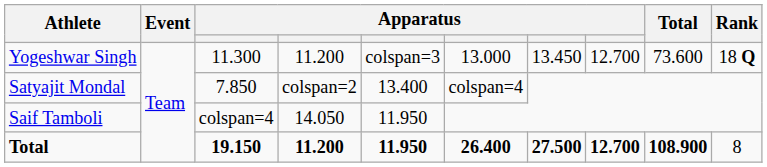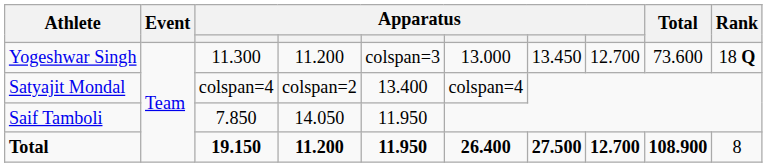(236, 87) 7.850 -> (236, 87) colspan=4
(236, 117) colspan=4 -> (236, 117) 7.850
